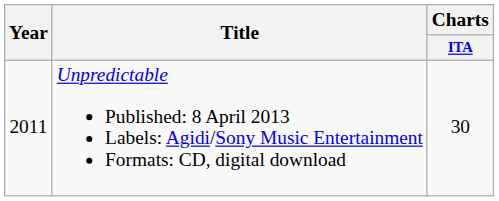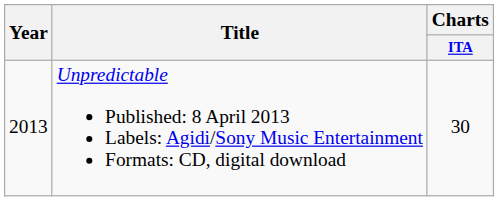(28, 127) 2011 -> (28, 127) 2013
